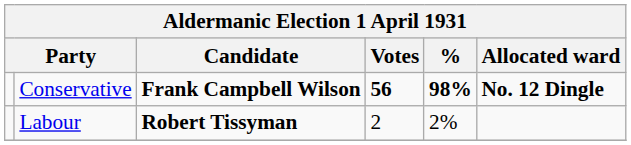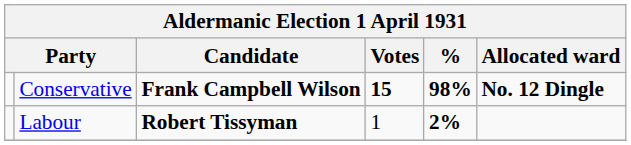(381, 88) 56 -> (381, 88) 15
(376, 122) 2 -> (376, 122) 1
(443, 122) normal -> (445, 122) bold
